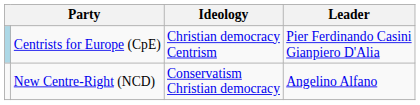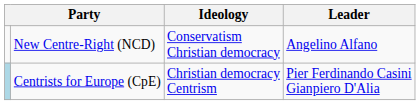rows swapped: (84, 81) <-> (87, 44)
